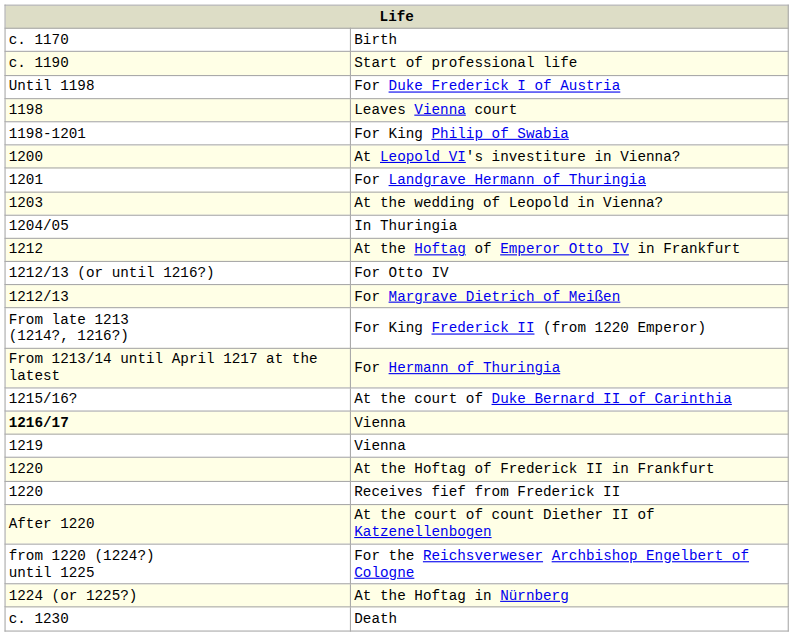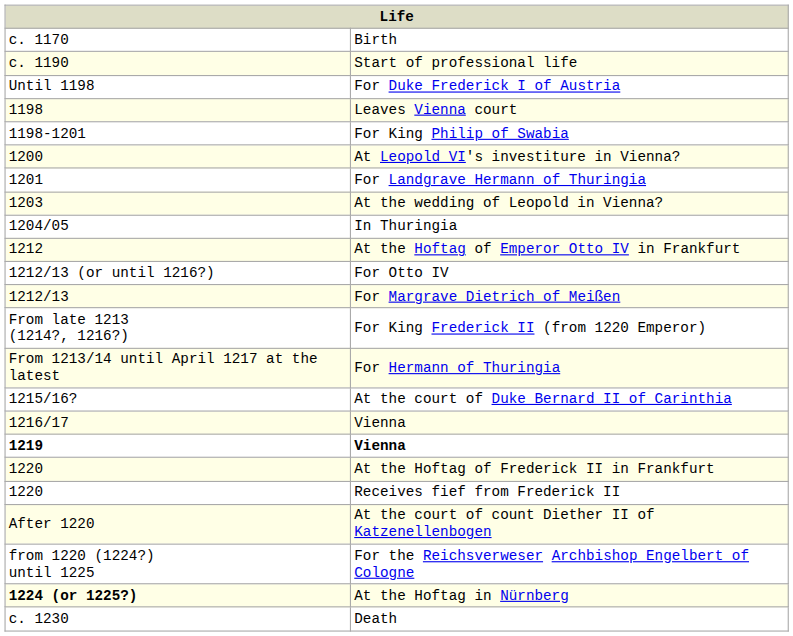(39, 423) bold -> (39, 423) normal
(26, 446) normal -> (26, 446) bold
(380, 446) normal -> (380, 446) bold
(73, 596) normal -> (73, 596) bold
